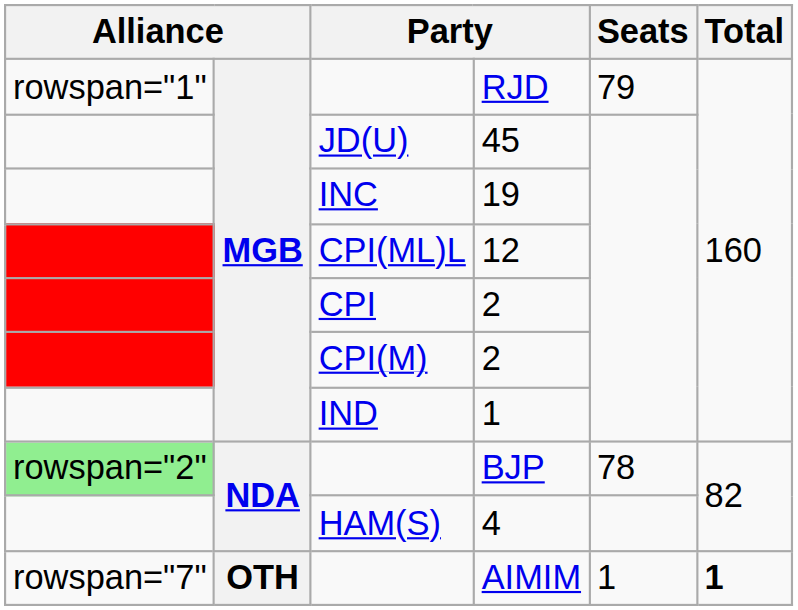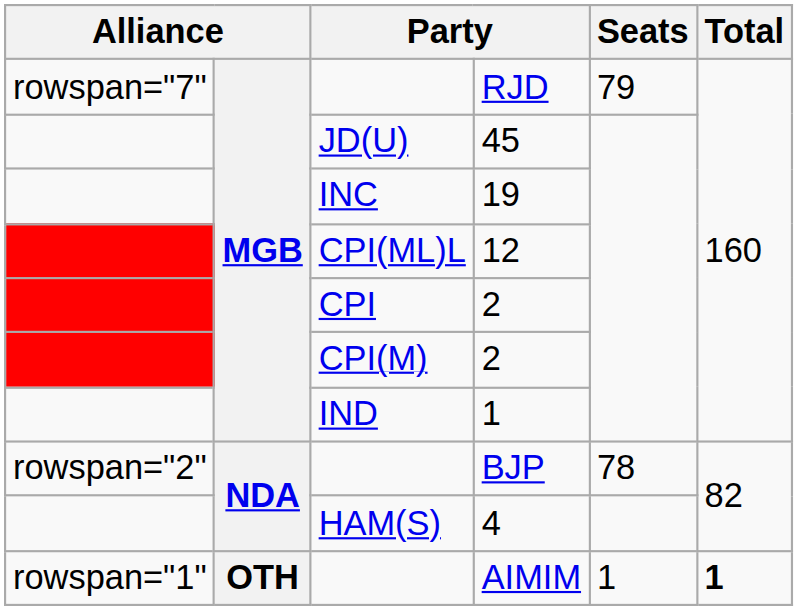(110, 86) rowspan="1" -> (110, 86) rowspan="7"
(110, 468) lightgreen background -> (110, 468) no background
(110, 577) rowspan="7" -> (110, 577) rowspan="1"
